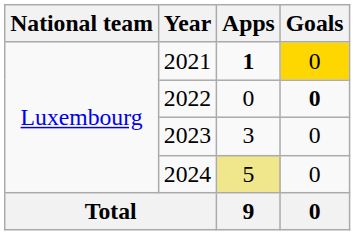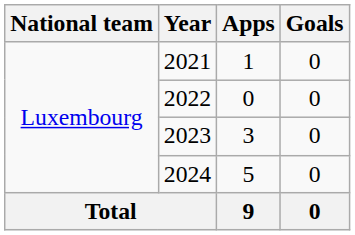(248, 60) bold -> (248, 60) normal
(315, 60) gold background -> (315, 60) no background
(315, 98) bold -> (315, 98) normal
(248, 173) khaki background -> (248, 173) no background
